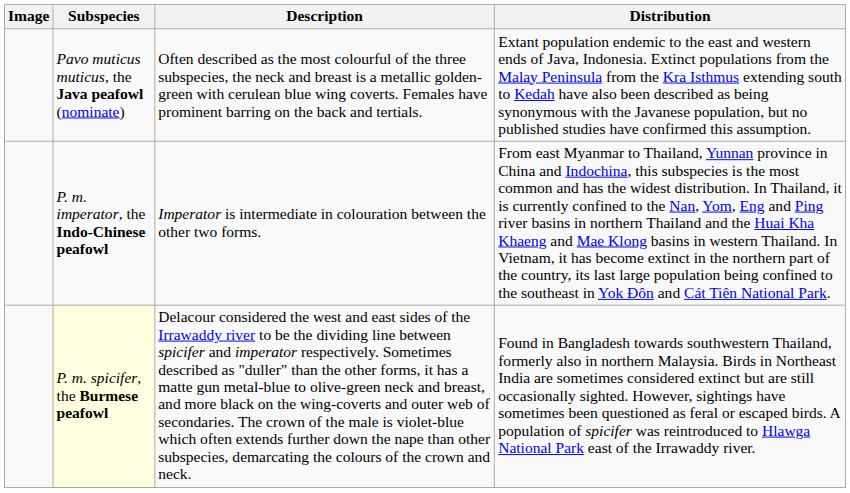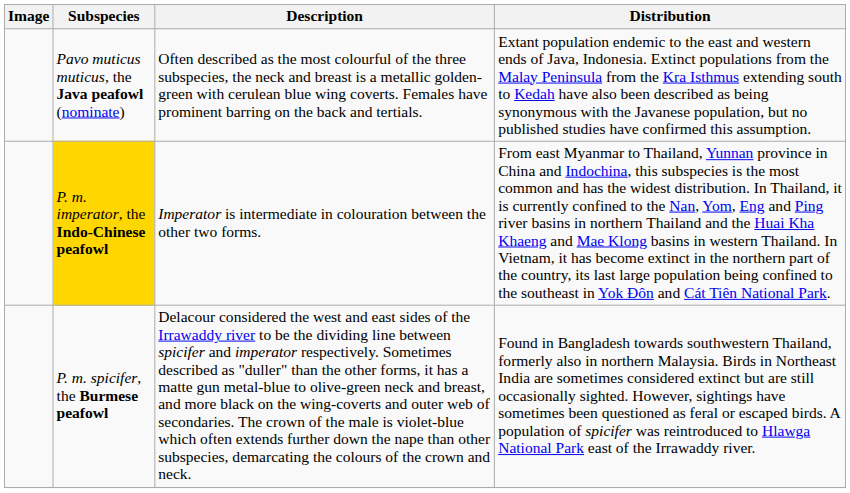(101, 223) no background -> (101, 223) gold background
(99, 396) lightyellow background -> (99, 396) no background
